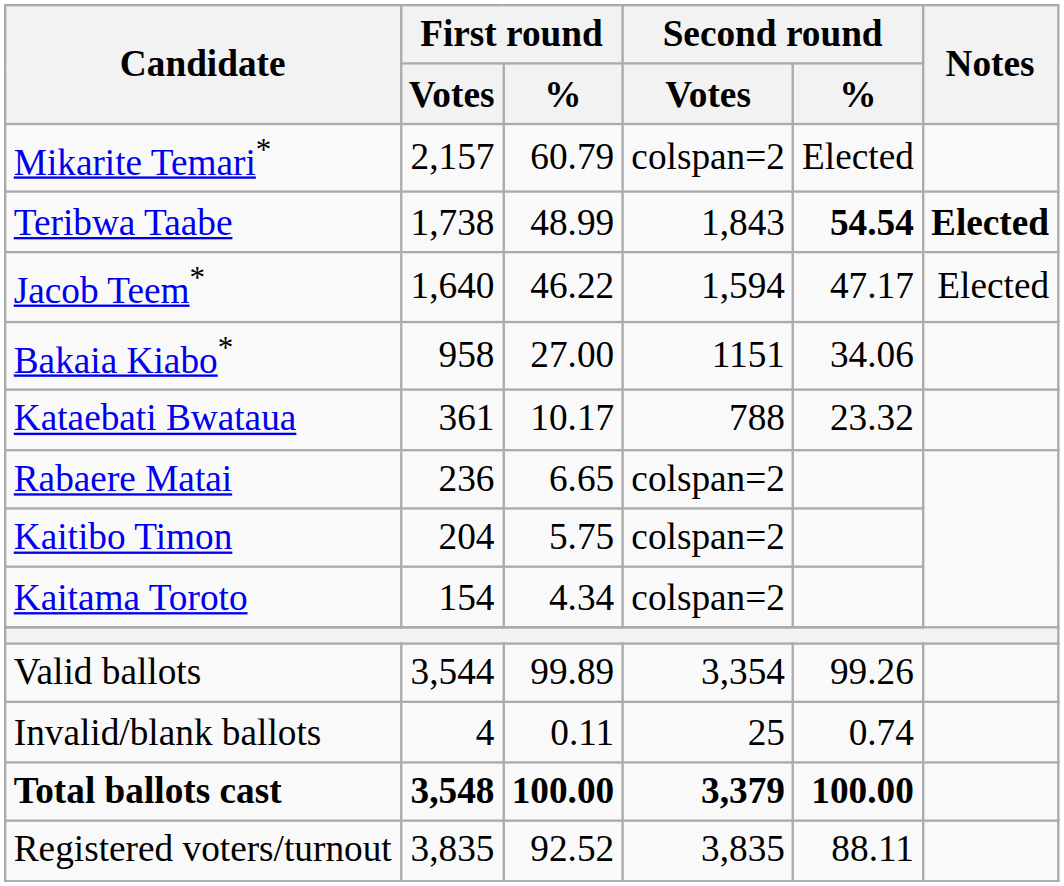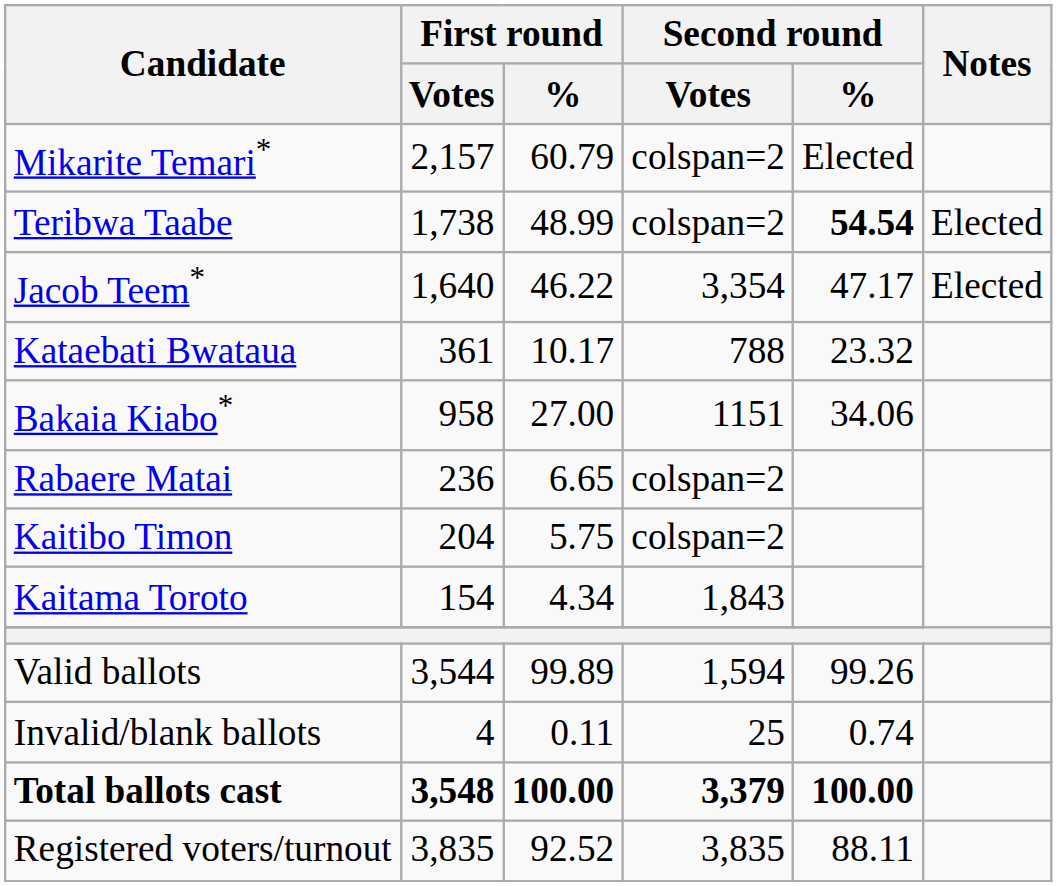(743, 221) 1,843 -> (708, 221) colspan=2
(990, 221) bold -> (987, 221) normal
(743, 285) 1,594 -> (743, 285) 3,354
rows swapped: (124, 354) <-> (155, 419)
(708, 596) colspan=2 -> (743, 596) 1,843
(743, 672) 3,354 -> (743, 672) 1,594
